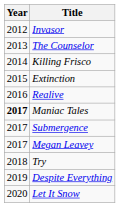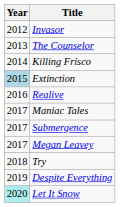(17, 78) no background -> (17, 78) lightblue background
(17, 111) bold -> (17, 111) normal
(17, 194) no background -> (17, 194) paleturquoise background
